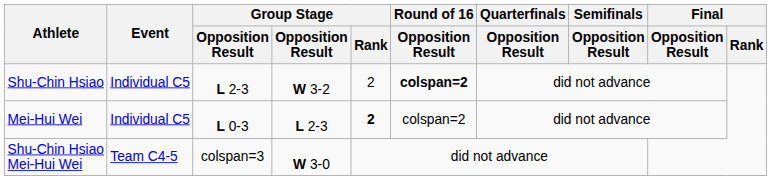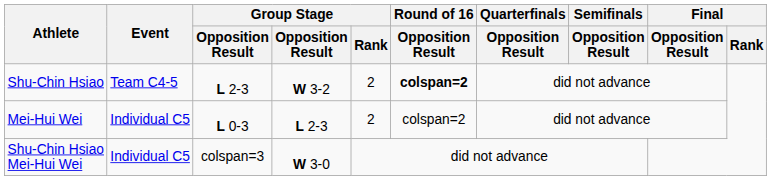(150, 82) Individual C5 -> (144, 82) Team C4-5
(371, 119) bold -> (371, 119) normal
(144, 156) Team C4-5 -> (150, 156) Individual C5
